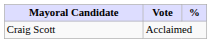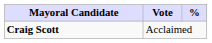(31, 30) normal -> (33, 30) bold
